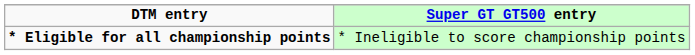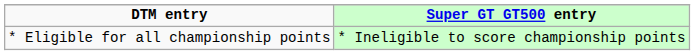(169, 38) bold -> (169, 38) normal
